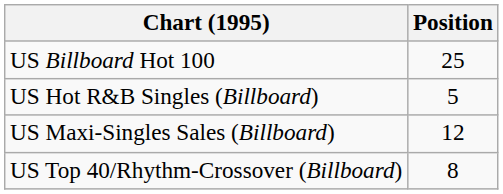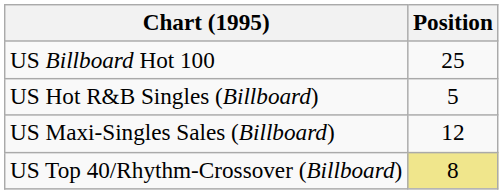(453, 170) no background -> (453, 170) khaki background
